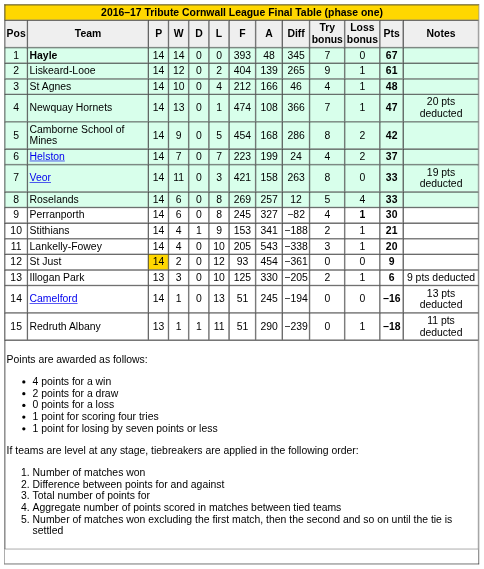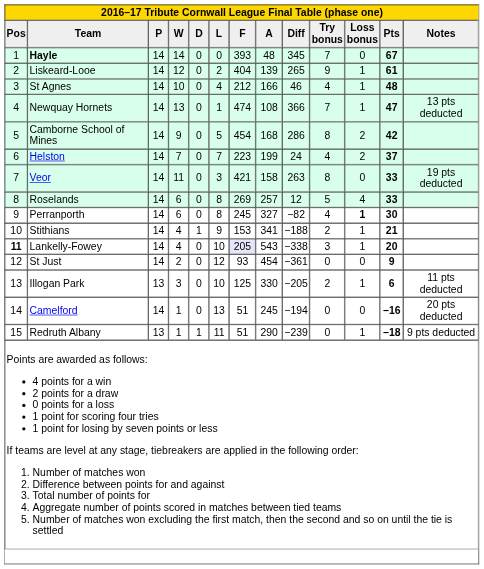(441, 108) 20 pts deducted -> (441, 108) 13 pts deducted
(16, 246) normal -> (16, 246) bold
(242, 246) no background -> (242, 246) lavender background
(159, 262) gold background -> (159, 262) no background
(441, 277) 9 pts deducted -> (441, 283) 11 pts deducted
(441, 299) 13 pts deducted -> (441, 310) 20 pts deducted
(441, 326) 11 pts deducted -> (441, 332) 9 pts deducted
